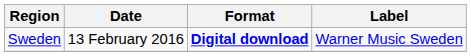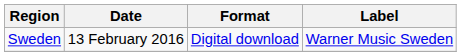(250, 39) bold -> (245, 39) normal
